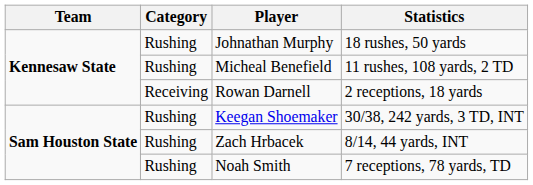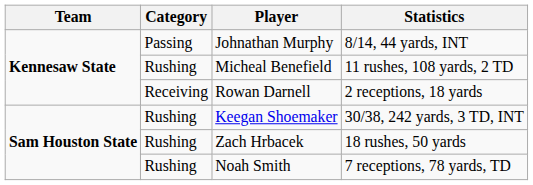(171, 42) Rushing -> (168, 42) Passing
(405, 42) 18 rushes, 50 yards -> (406, 42) 8/14, 44 yards, INT
(406, 141) 8/14, 44 yards, INT -> (405, 141) 18 rushes, 50 yards
